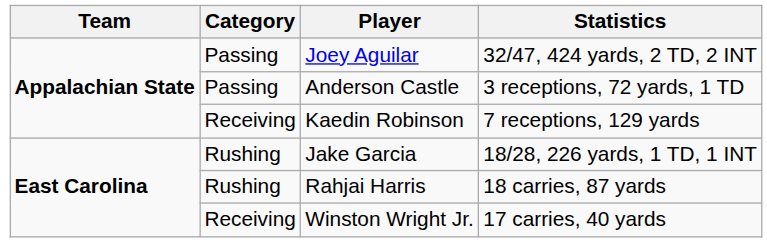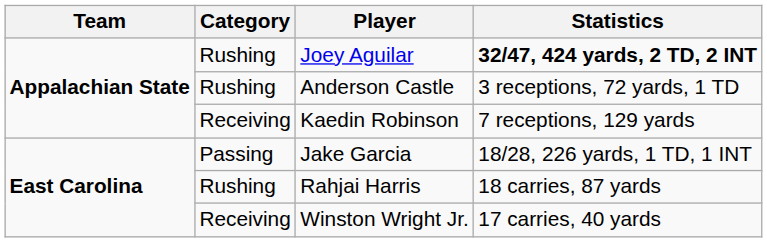(241, 54) Passing -> (238, 54) Rushing
(620, 54) normal -> (618, 54) bold
(241, 87) Passing -> (238, 87) Rushing
(243, 153) Rushing -> (236, 153) Passing
